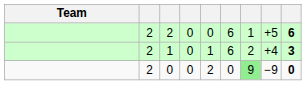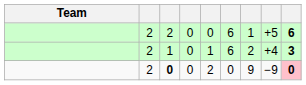(170, 70) normal -> (170, 70) bold
(251, 70) lightgreen background -> (251, 70) no background
(291, 70) no background -> (291, 70) pink background
